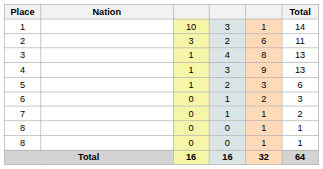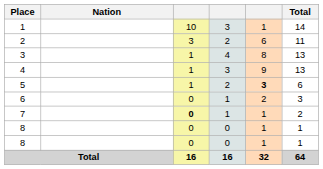(264, 85) normal -> (264, 85) bold
(191, 114) normal -> (191, 114) bold
